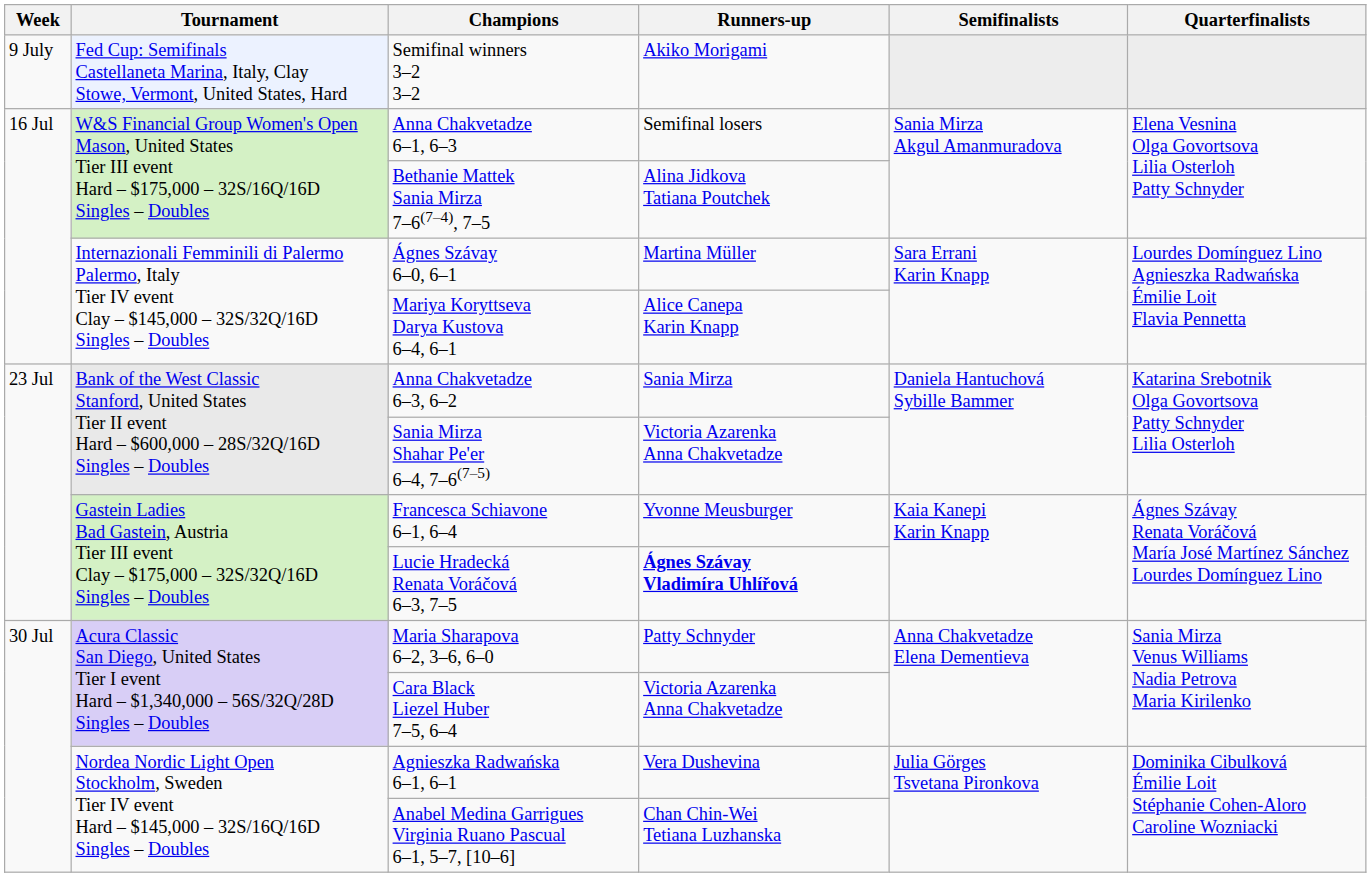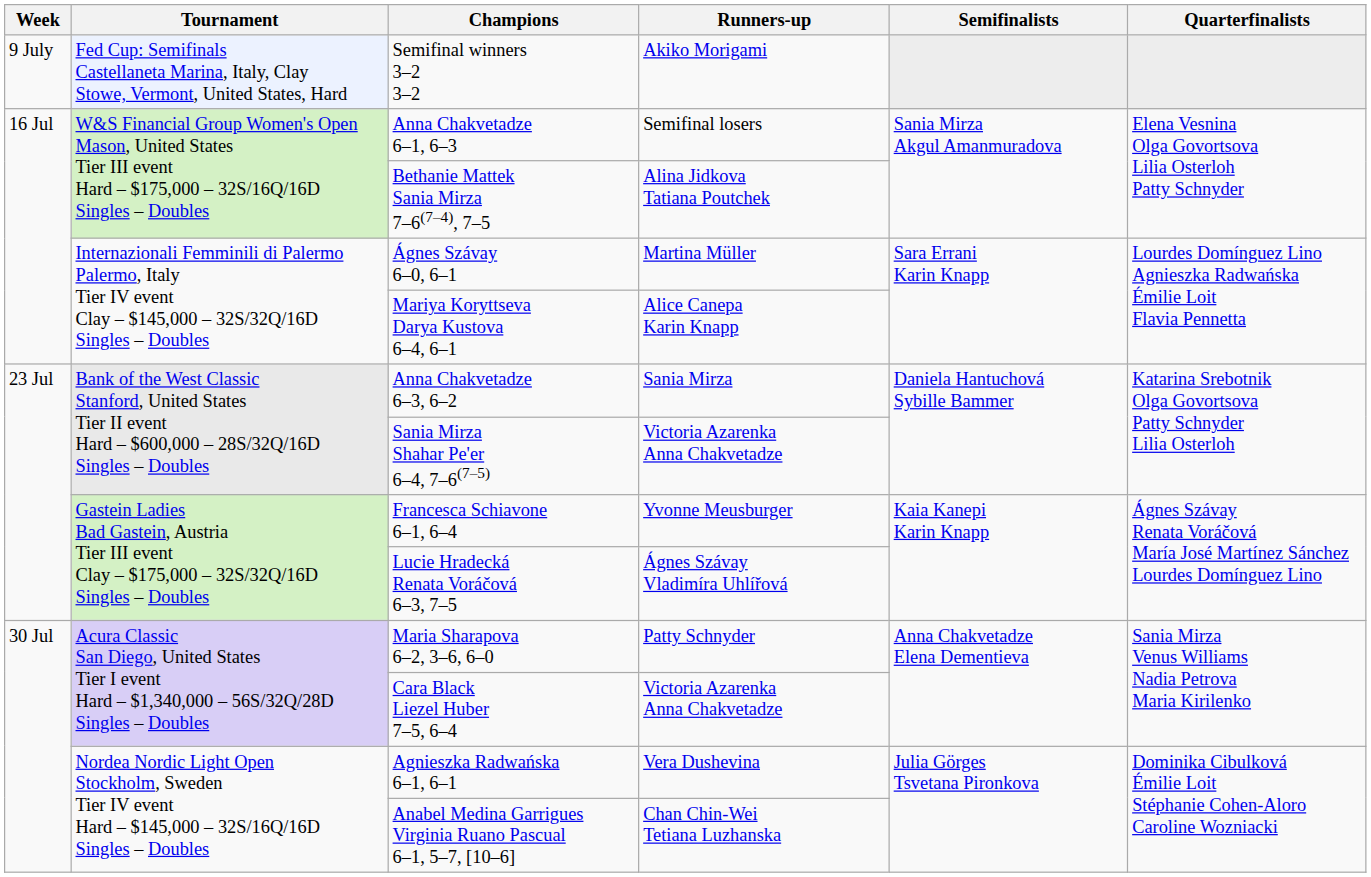(720, 572) bold -> (715, 572) normal
